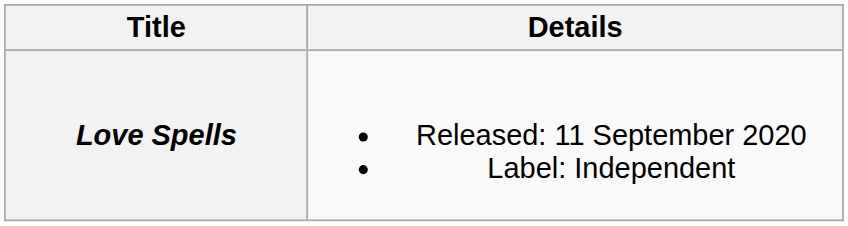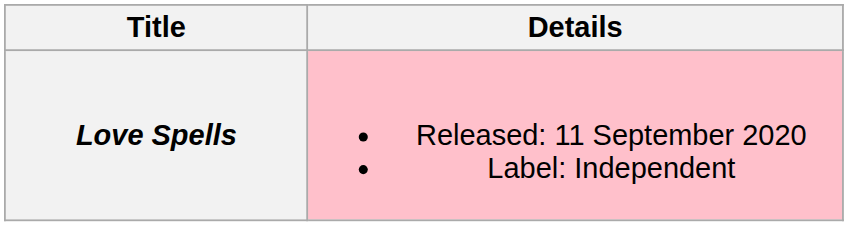(575, 152) no background -> (575, 152) pink background
